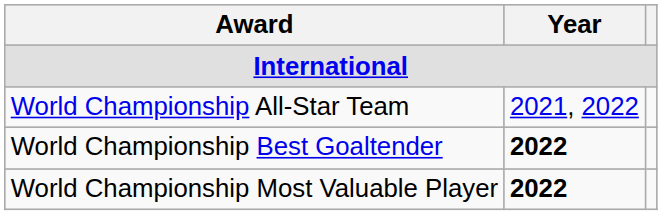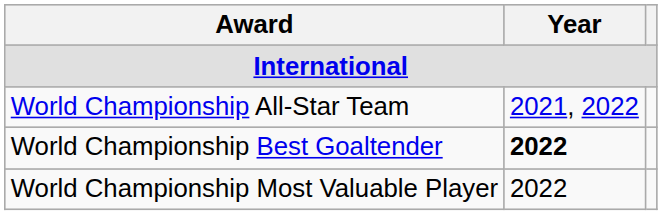(539, 188) bold -> (539, 188) normal
